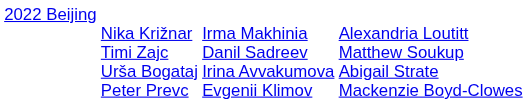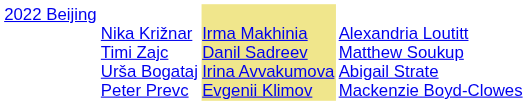(268, 61) no background -> (268, 61) khaki background
